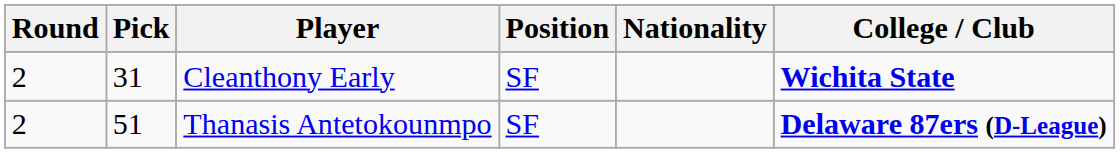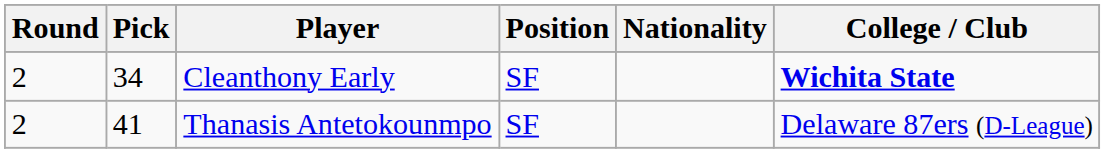(128, 76) 31 -> (128, 76) 34
(128, 123) 51 -> (128, 123) 41
(944, 123) bold -> (937, 123) normal
